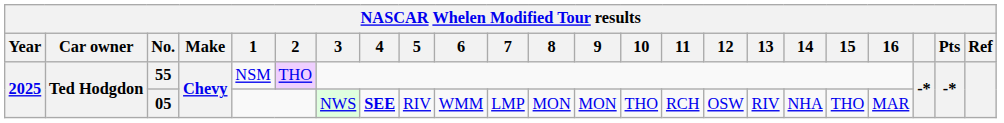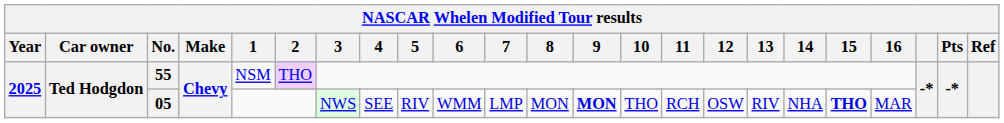(380, 103) bold -> (379, 103) normal
(598, 103) normal -> (597, 103) bold
(847, 103) normal -> (849, 103) bold
